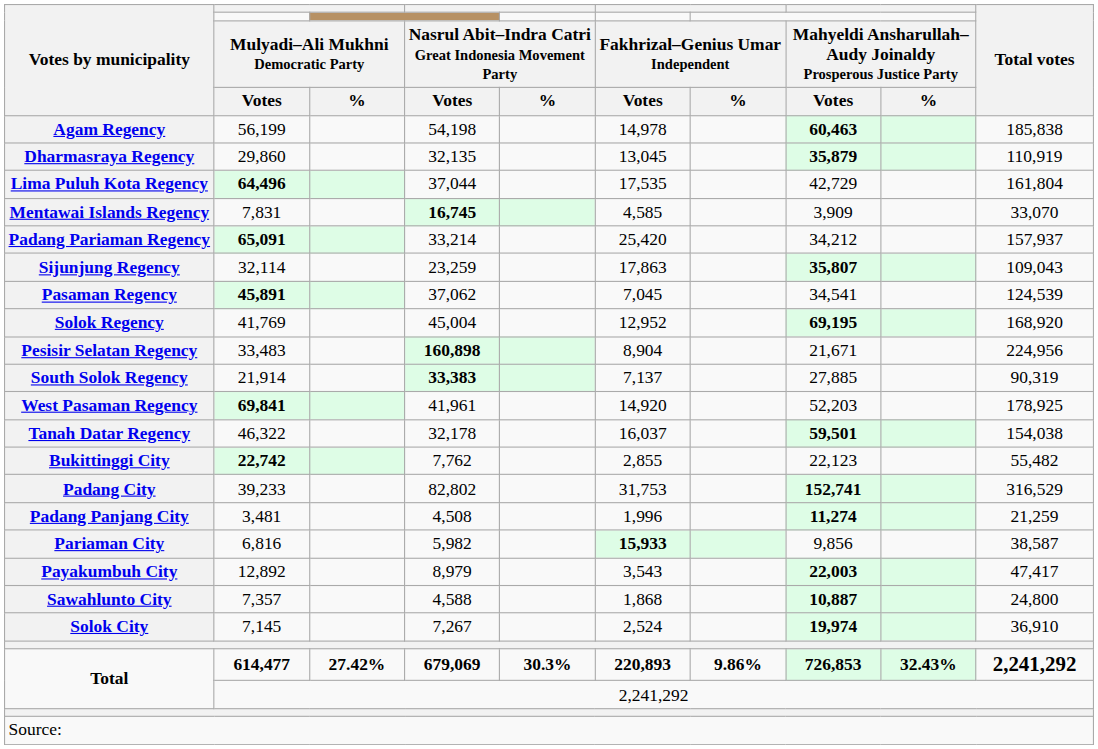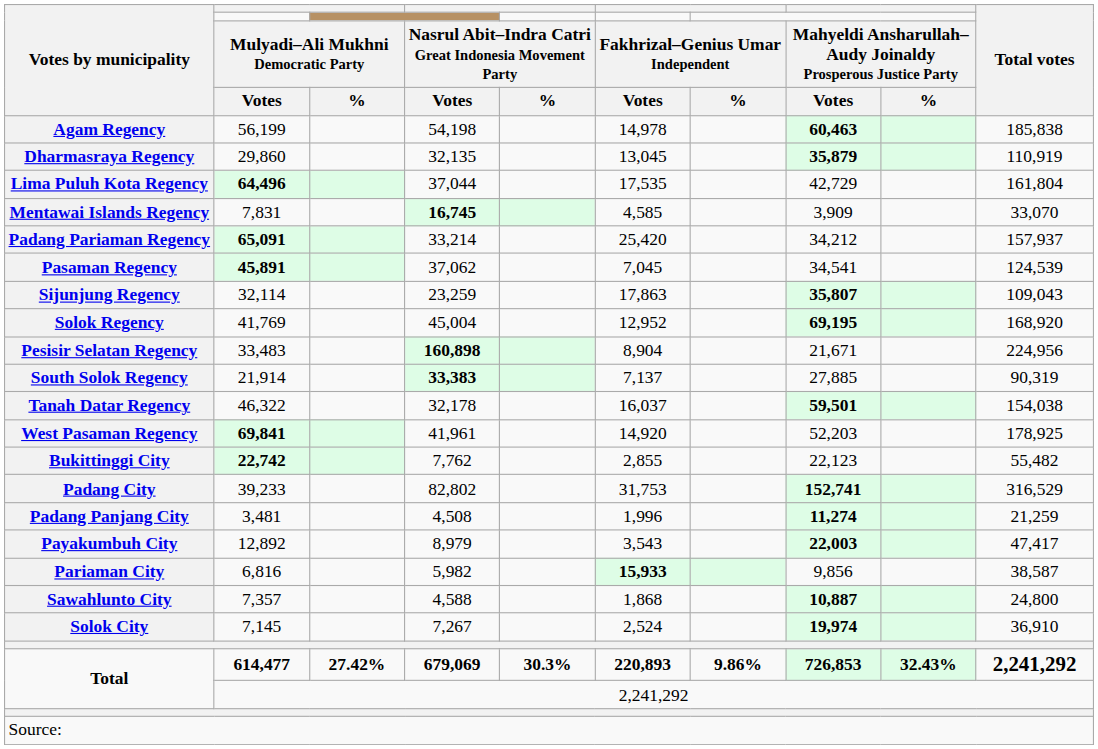rows swapped: (109, 294) <-> (109, 267)
rows swapped: (109, 433) <-> (109, 405)
rows swapped: (109, 543) <-> (109, 571)
